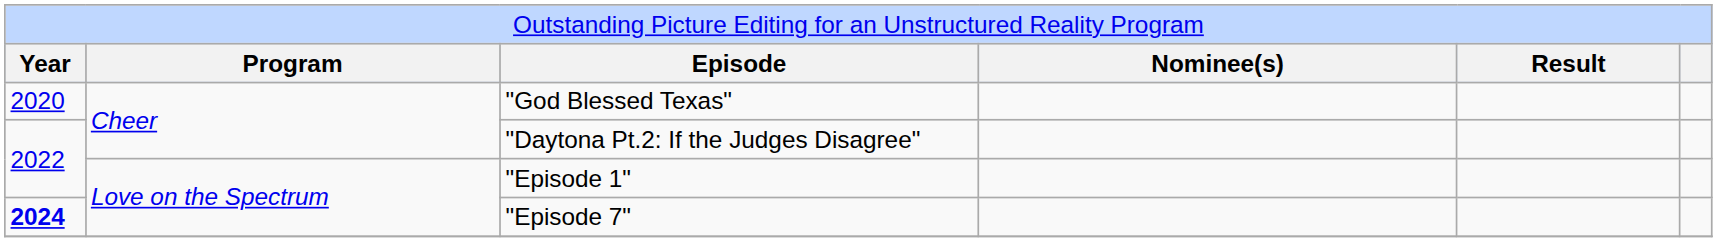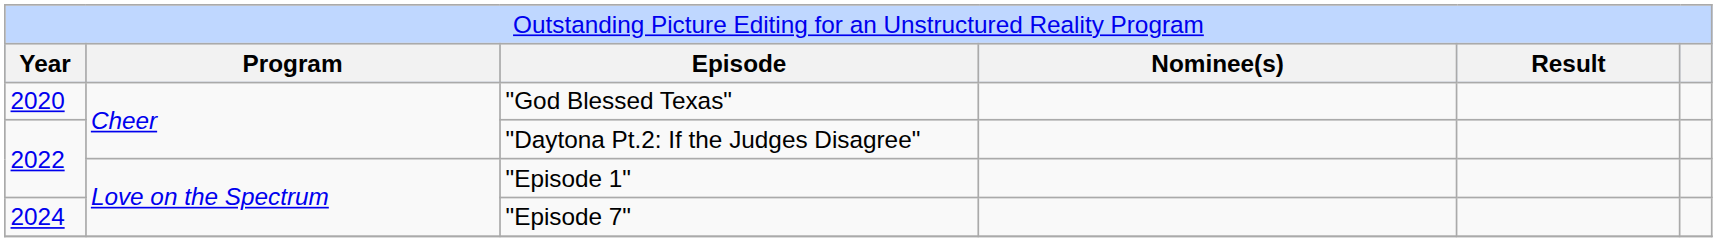(38, 217) bold -> (38, 217) normal
